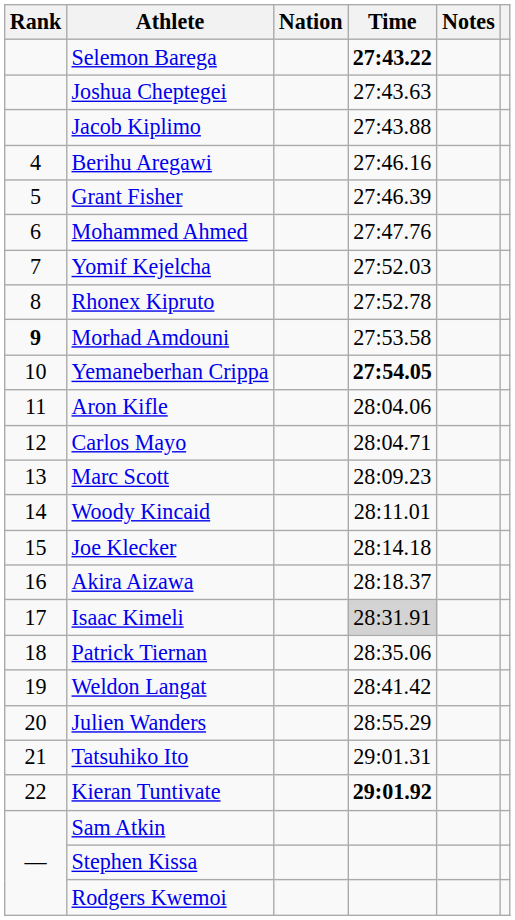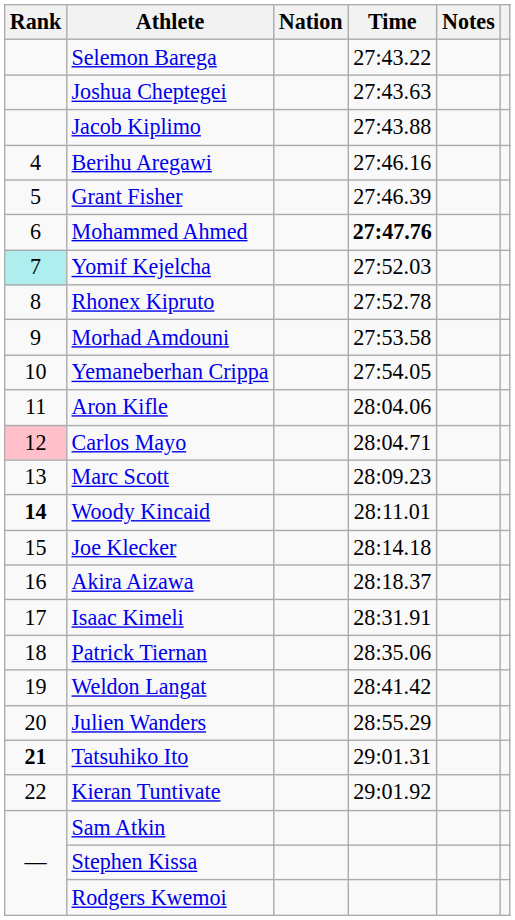(392, 57) bold -> (392, 57) normal
(392, 232) normal -> (392, 232) bold
(36, 267) no background -> (36, 267) paleturquoise background
(36, 337) bold -> (36, 337) normal
(392, 372) bold -> (392, 372) normal
(36, 442) no background -> (36, 442) pink background
(36, 512) normal -> (36, 512) bold
(392, 617) lightgrey background -> (392, 617) no background
(36, 757) normal -> (36, 757) bold
(392, 792) bold -> (392, 792) normal
